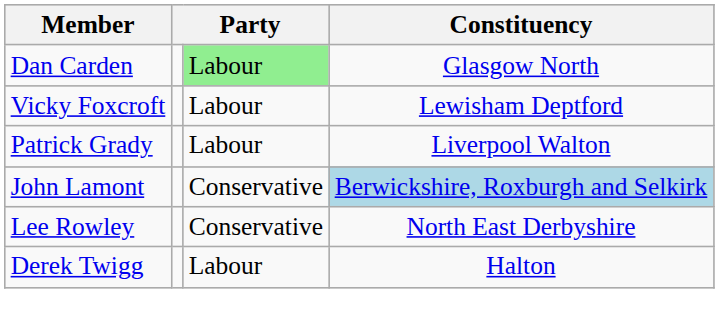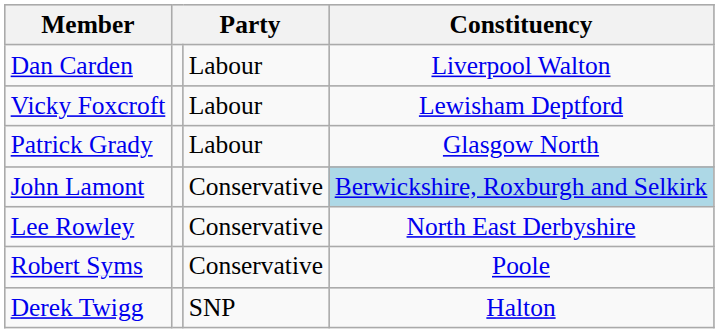(225, 65) lightgreen background -> (225, 65) no background
(521, 65) Glasgow North -> (521, 65) Liverpool Walton
(521, 145) Liverpool Walton -> (521, 145) Glasgow North
+ row: (77, 266)
(225, 266) Labour -> (212, 307) SNP
